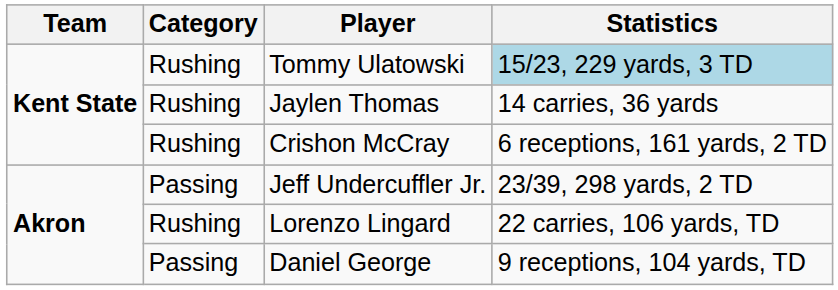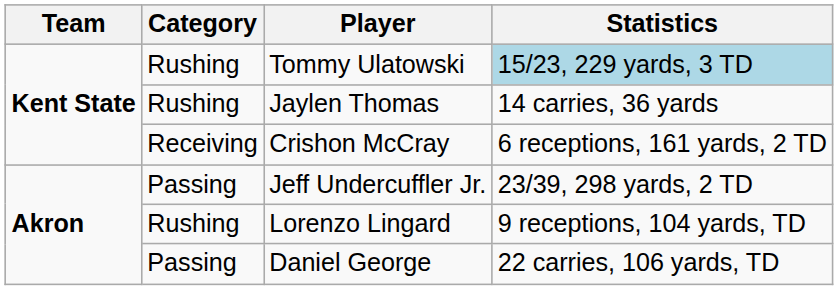(195, 144) Rushing -> (203, 144) Receiving
(639, 223) 22 carries, 106 yards, TD -> (652, 223) 9 receptions, 104 yards, TD
(652, 263) 9 receptions, 104 yards, TD -> (639, 263) 22 carries, 106 yards, TD
